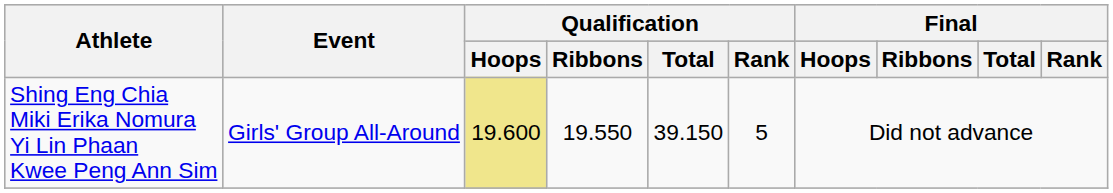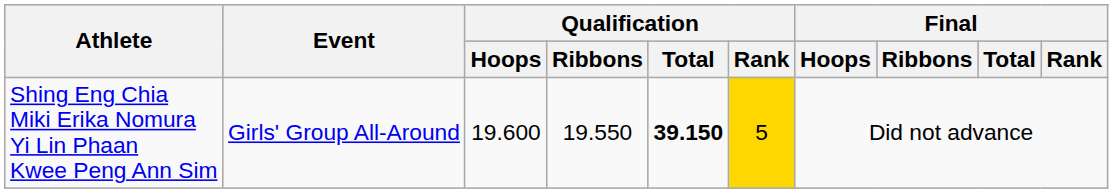(506, 133) khaki background -> (506, 133) no background
(688, 133) normal -> (688, 133) bold
(762, 133) no background -> (762, 133) gold background
